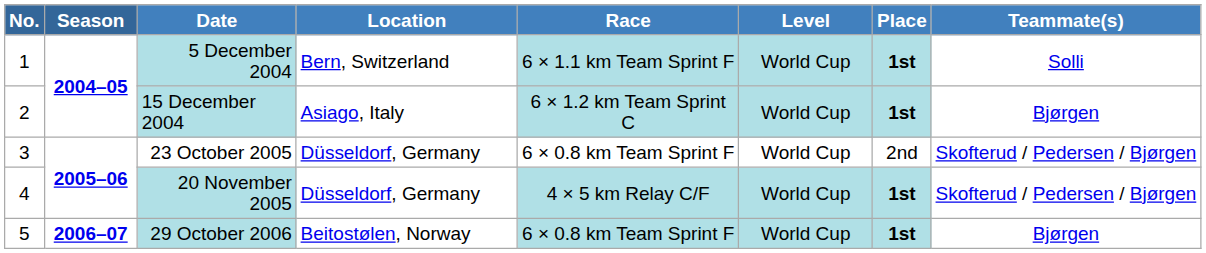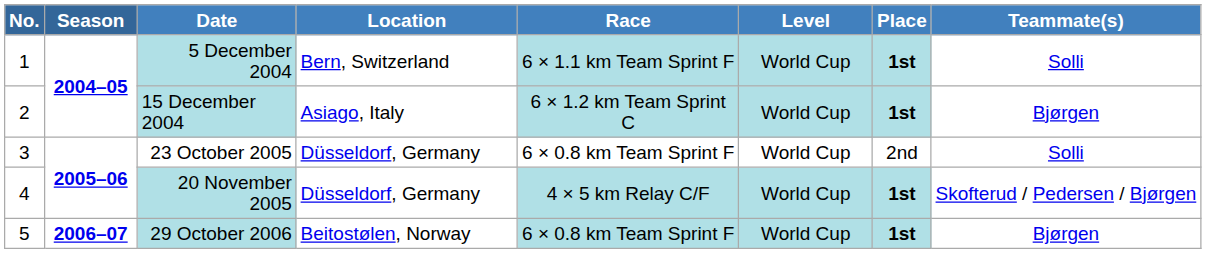(1066, 153) Skofterud / Pedersen / Bjørgen -> (1066, 153) Solli
